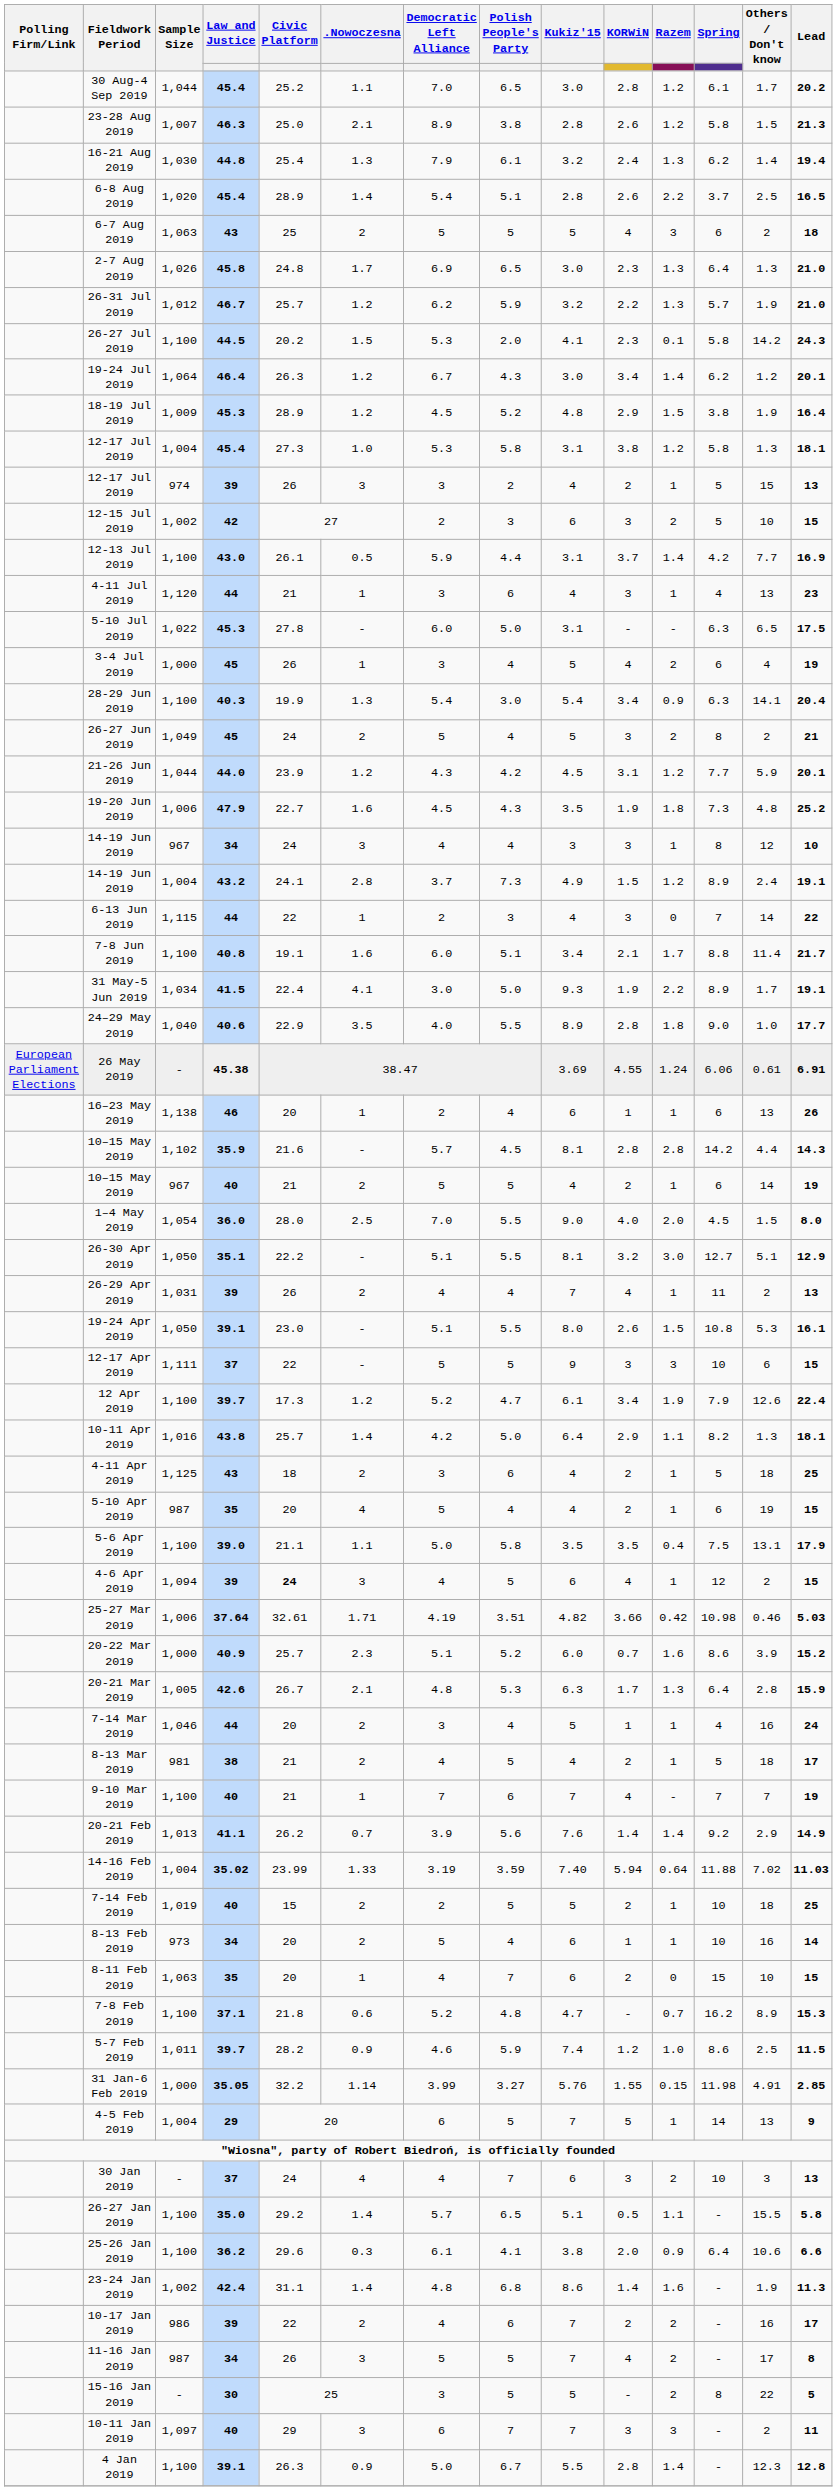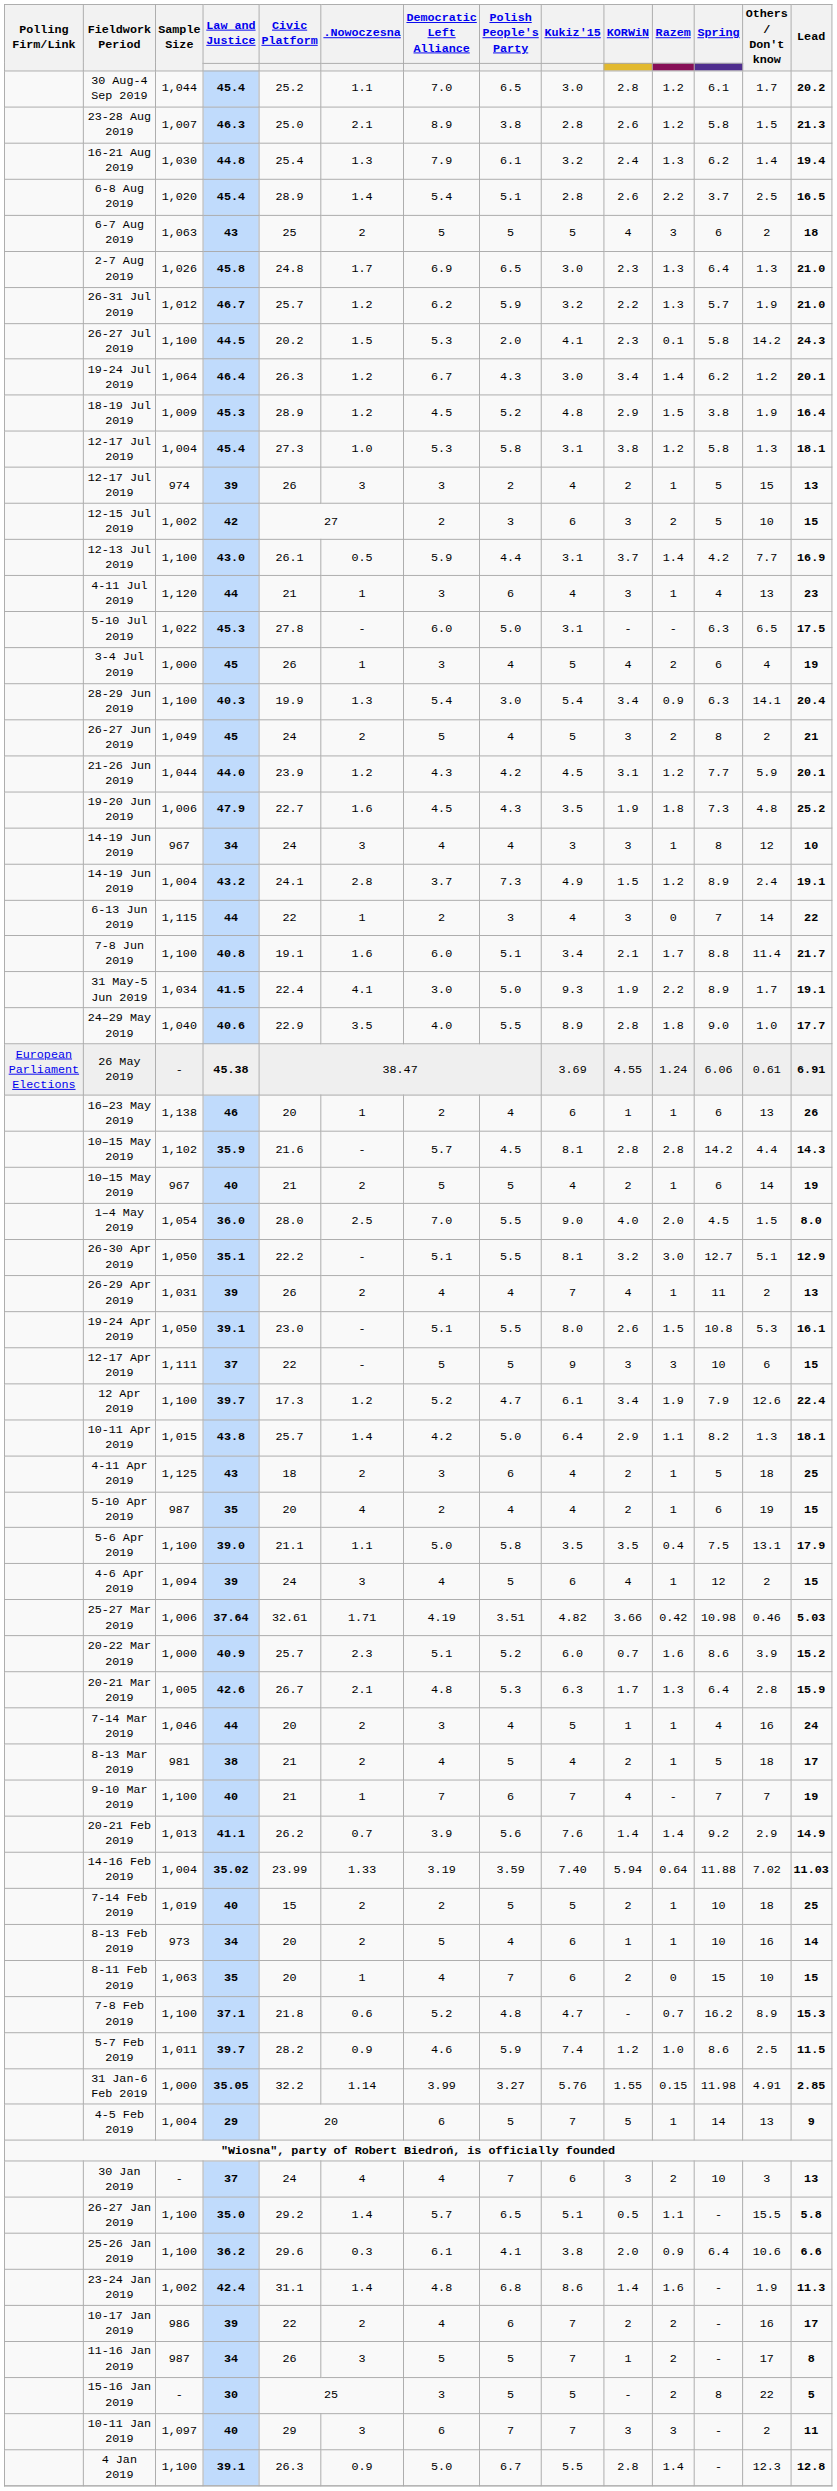(179, 1438) 1,016 -> (179, 1438) 1,015
(442, 1510) 5 -> (442, 1510) 2
(290, 1582) bold -> (290, 1582) normal
(628, 2360) 4 -> (628, 2360) 1
